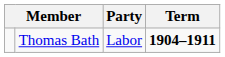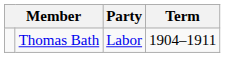(182, 40) bold -> (183, 40) normal
